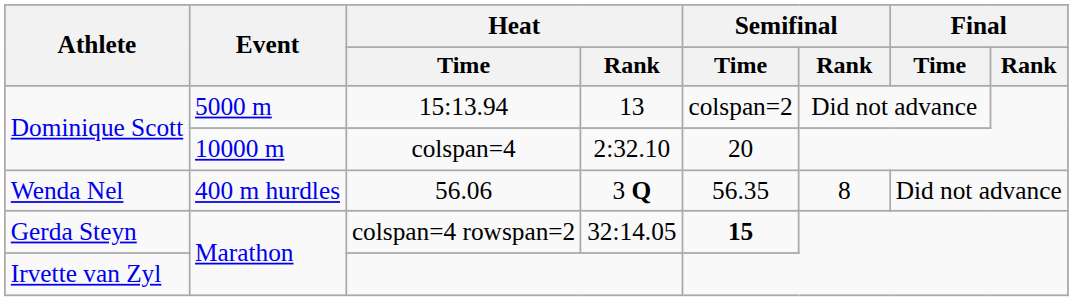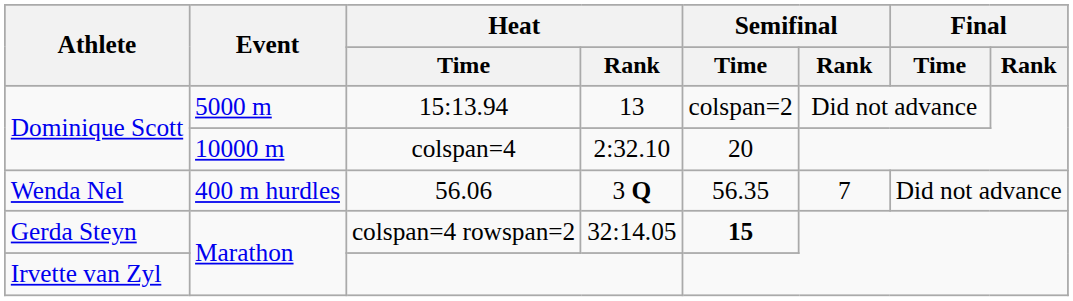(844, 190) 8 -> (844, 190) 7
